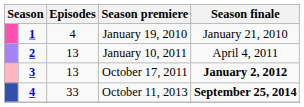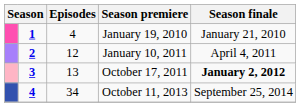(72, 53) 13 -> (72, 53) 12
(72, 92) 33 -> (72, 92) 34
(245, 92) bold -> (243, 92) normal
